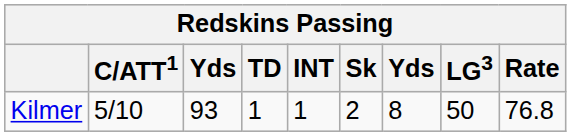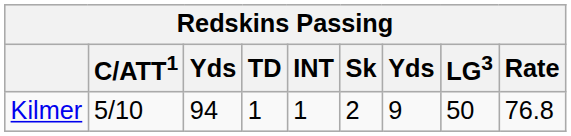(204, 111) 93 -> (204, 111) 94
(395, 111) 8 -> (395, 111) 9
